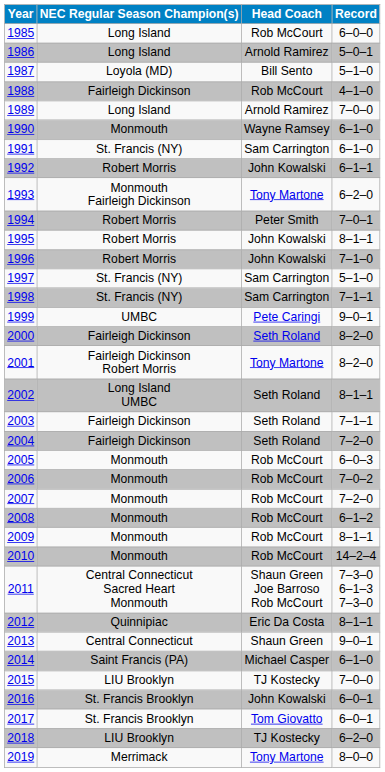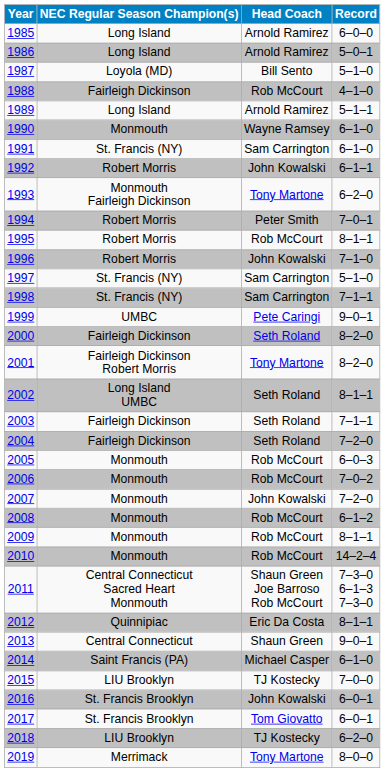(287, 33) Rob McCourt -> (287, 33) Arnold Ramirez
(356, 110) 7–0–0 -> (356, 110) 5–1–1
(287, 239) John Kowalski -> (287, 239) Rob McCourt
(287, 498) Rob McCourt -> (287, 498) John Kowalski
